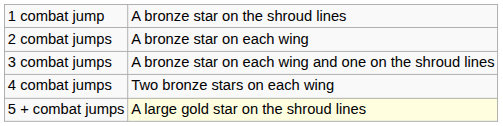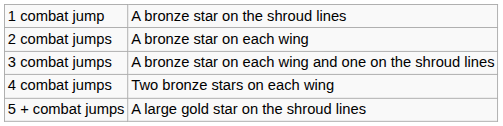(249, 109) lightyellow background -> (249, 109) no background
